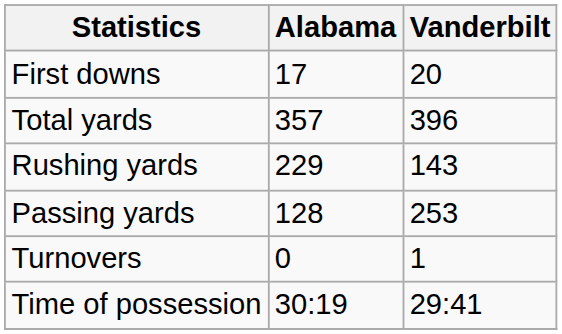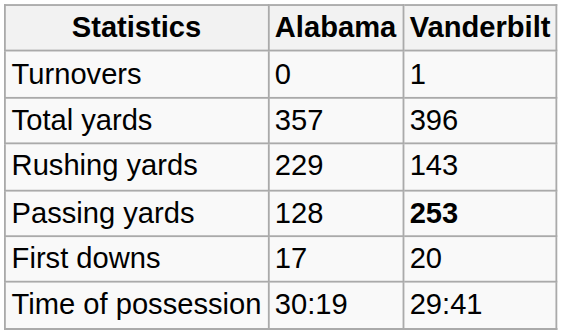rows swapped: (86, 73) <-> (77, 258)
(434, 212) normal -> (434, 212) bold
